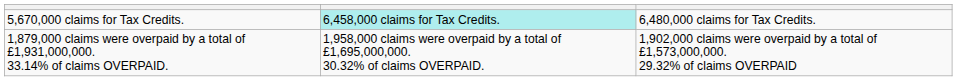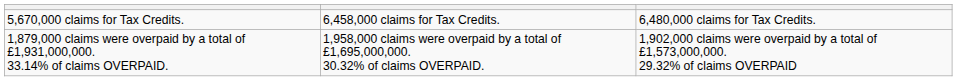(412, 19) paleturquoise background -> (412, 19) no background
